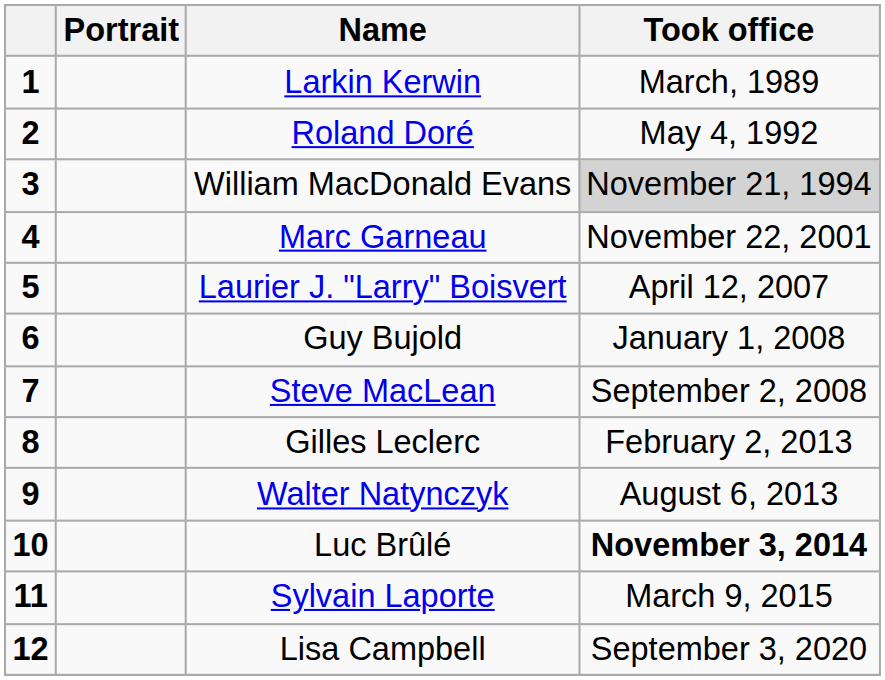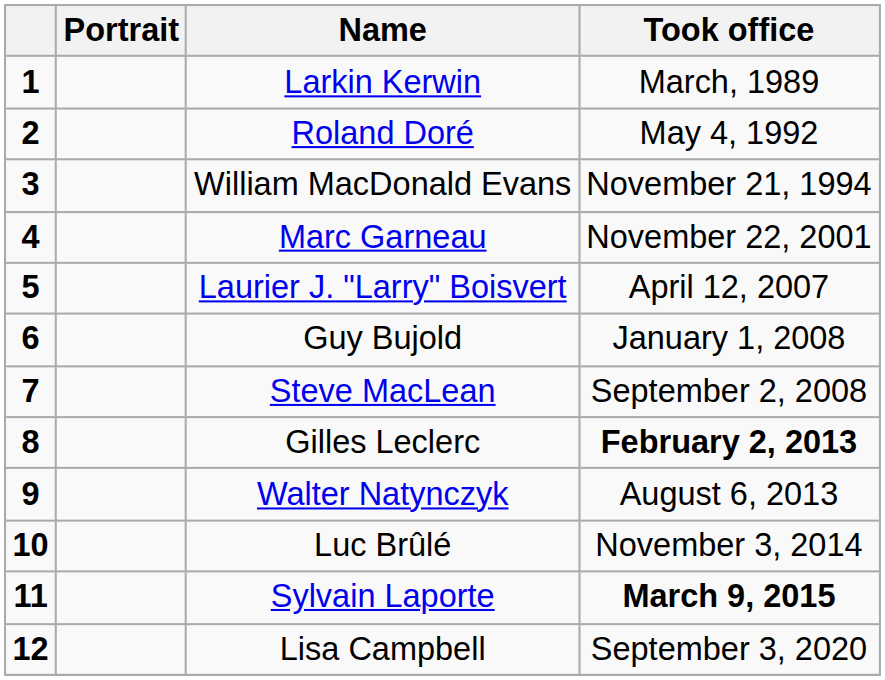(729, 184) lightgrey background -> (729, 184) no background
(729, 442) normal -> (729, 442) bold
(729, 545) bold -> (729, 545) normal
(729, 596) normal -> (729, 596) bold
